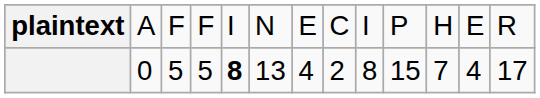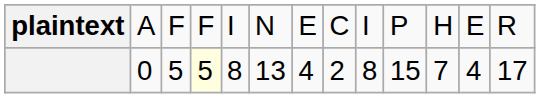(205, 69) no background -> (205, 69) lightyellow background
(235, 69) bold -> (235, 69) normal
